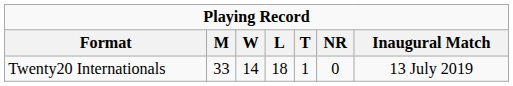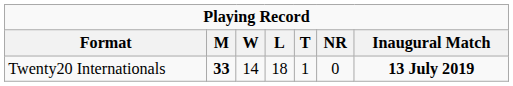(221, 68) normal -> (221, 68) bold
(431, 68) normal -> (431, 68) bold
